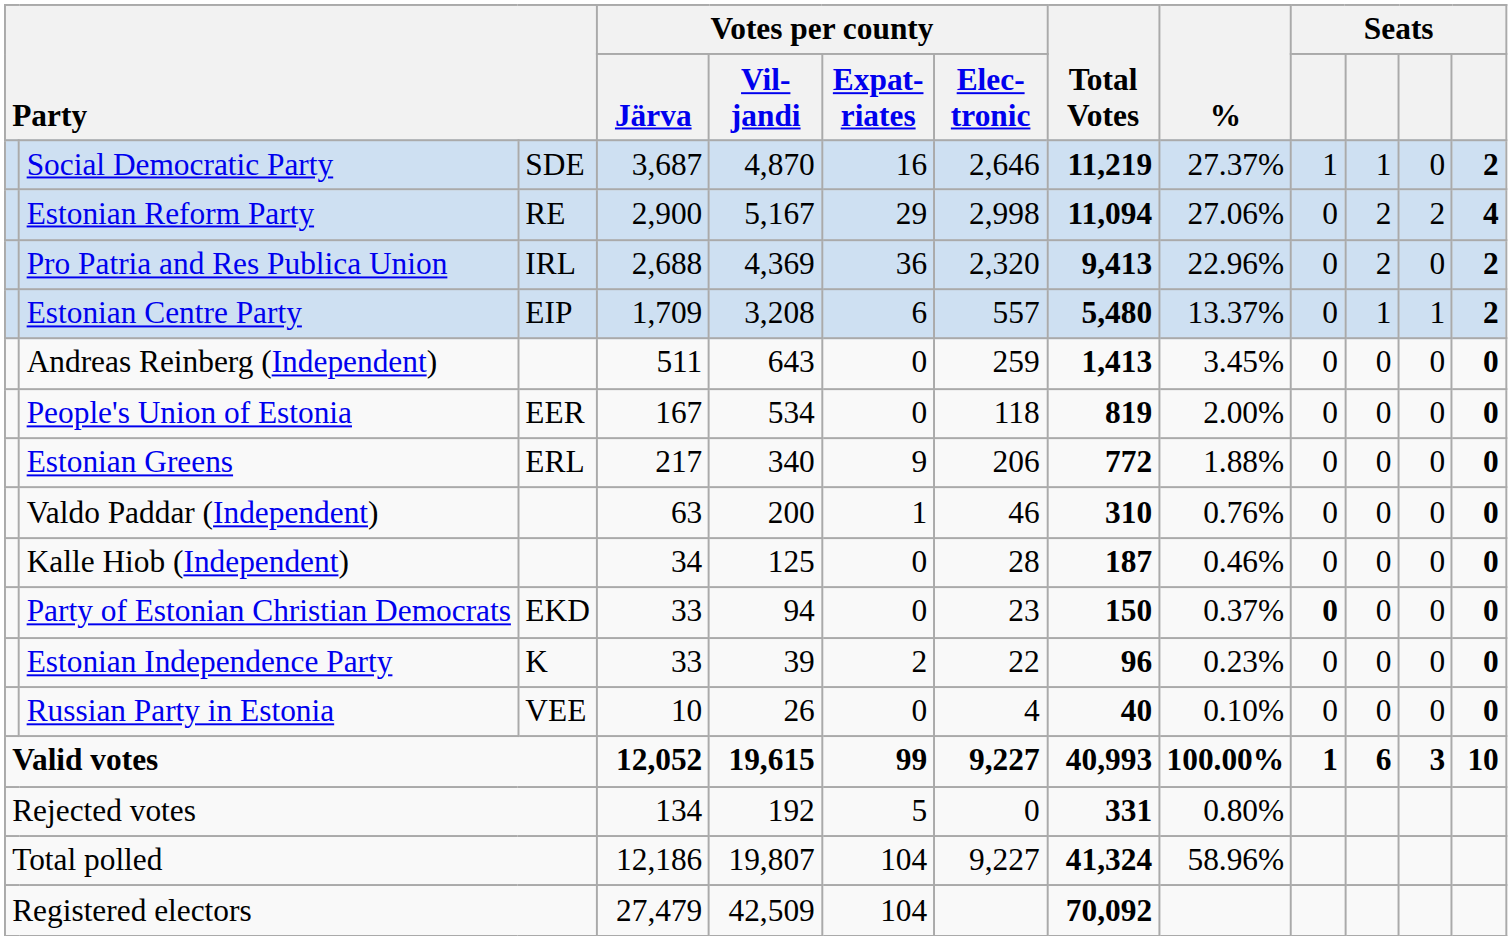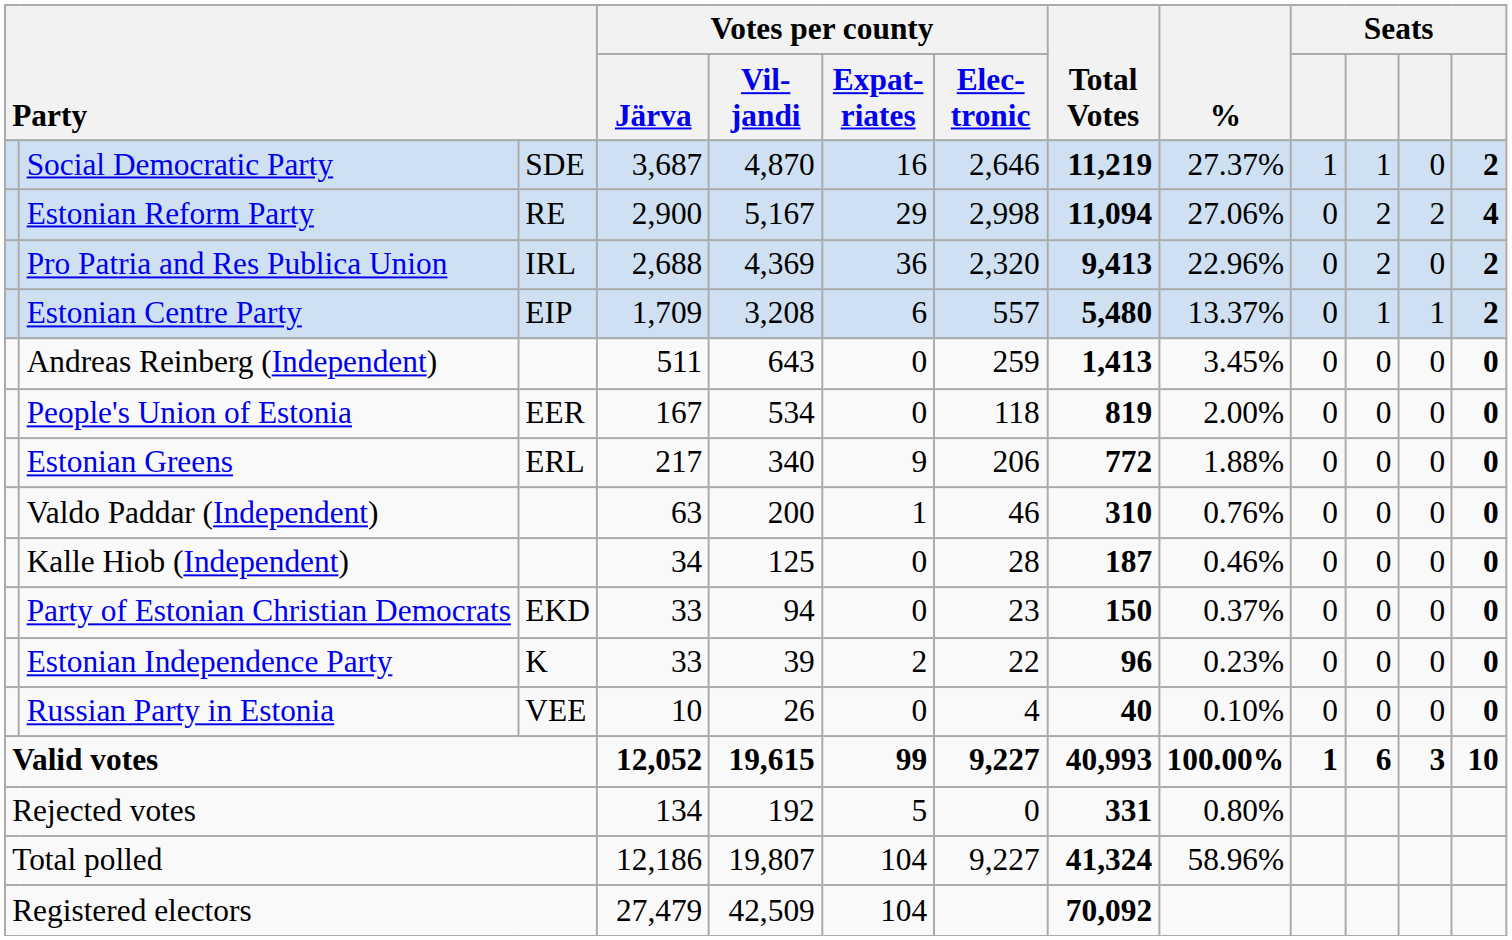(1330, 611) bold -> (1330, 611) normal
